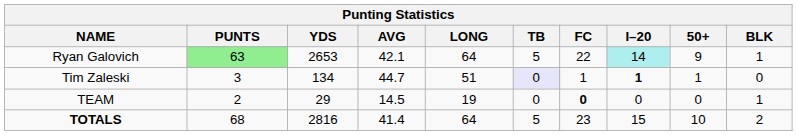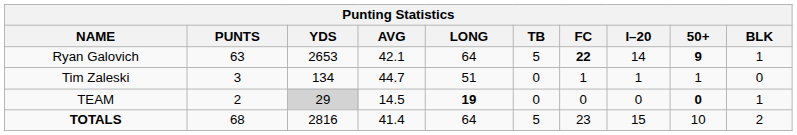(237, 57) lightgreen background -> (237, 57) no background
(583, 57) normal -> (583, 57) bold
(638, 57) paleturquoise background -> (638, 57) no background
(698, 57) normal -> (698, 57) bold
(536, 78) lavender background -> (536, 78) no background
(638, 78) bold -> (638, 78) normal
(323, 99) no background -> (323, 99) lightgrey background
(469, 99) normal -> (469, 99) bold
(583, 99) bold -> (583, 99) normal
(698, 99) normal -> (698, 99) bold
